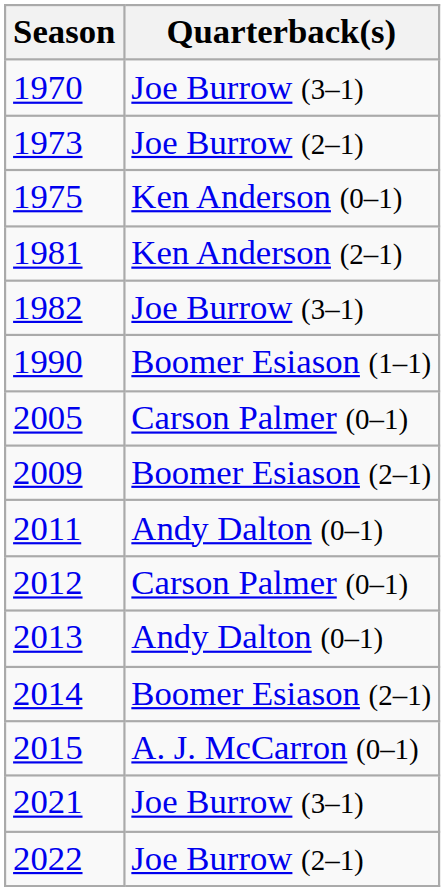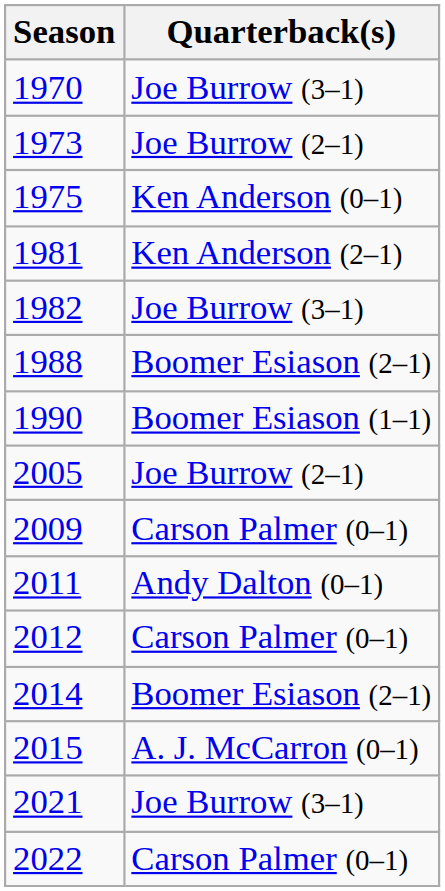+ row: (48, 362)
(270, 417) Carson Palmer (0–1) -> (248, 472) Joe Burrow (2–1)
(281, 472) Boomer Esiason (2–1) -> (270, 527) Carson Palmer (0–1)
- row: (48, 637)
(248, 857) Joe Burrow (2–1) -> (270, 857) Carson Palmer (0–1)
